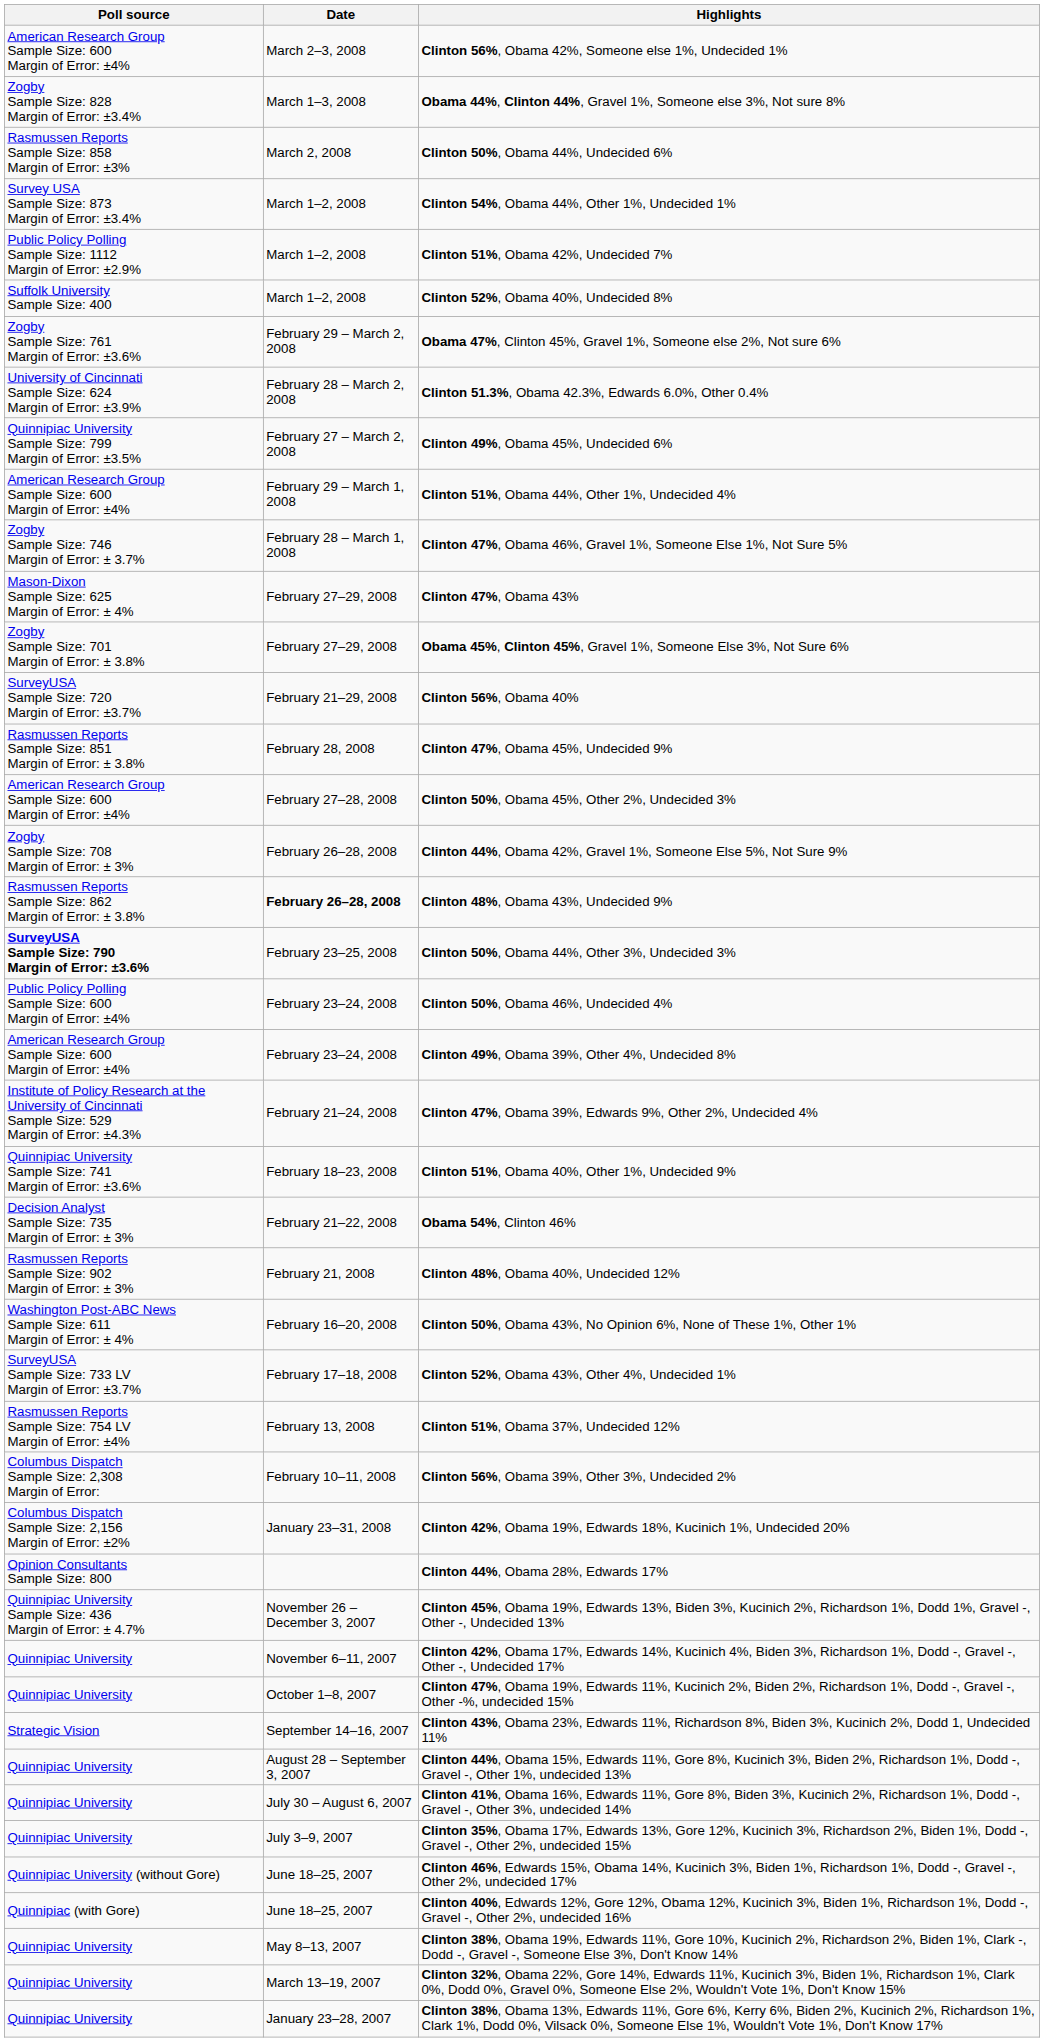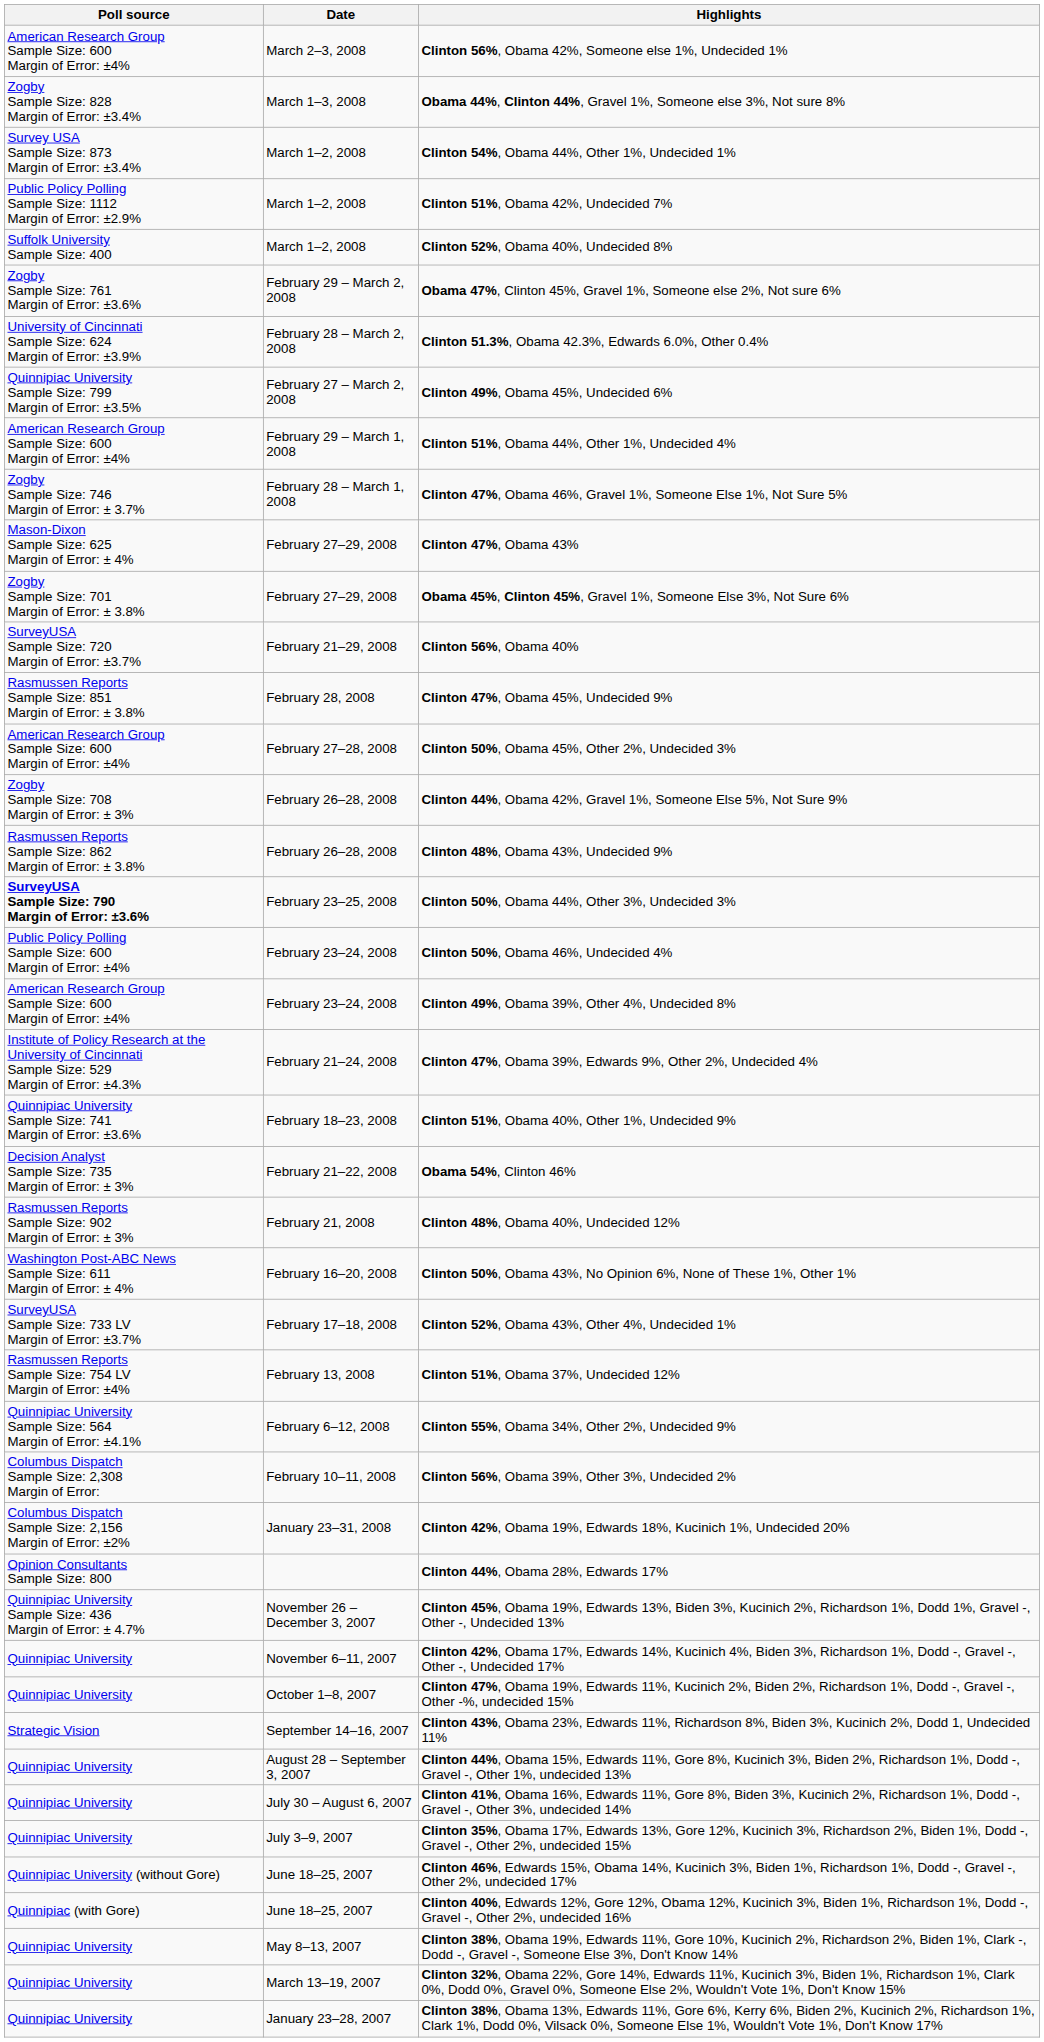- row: (547, 152)
(333, 902) bold -> (332, 851) normal
+ row: (579, 1426)
